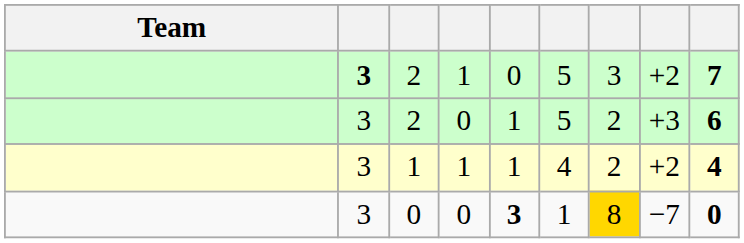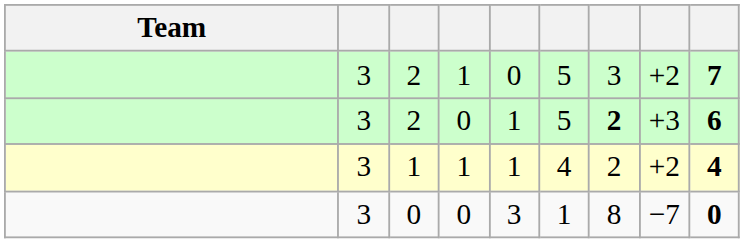(364, 74) bold -> (364, 74) normal
(614, 120) normal -> (614, 120) bold
(514, 213) bold -> (514, 213) normal
(614, 213) gold background -> (614, 213) no background
